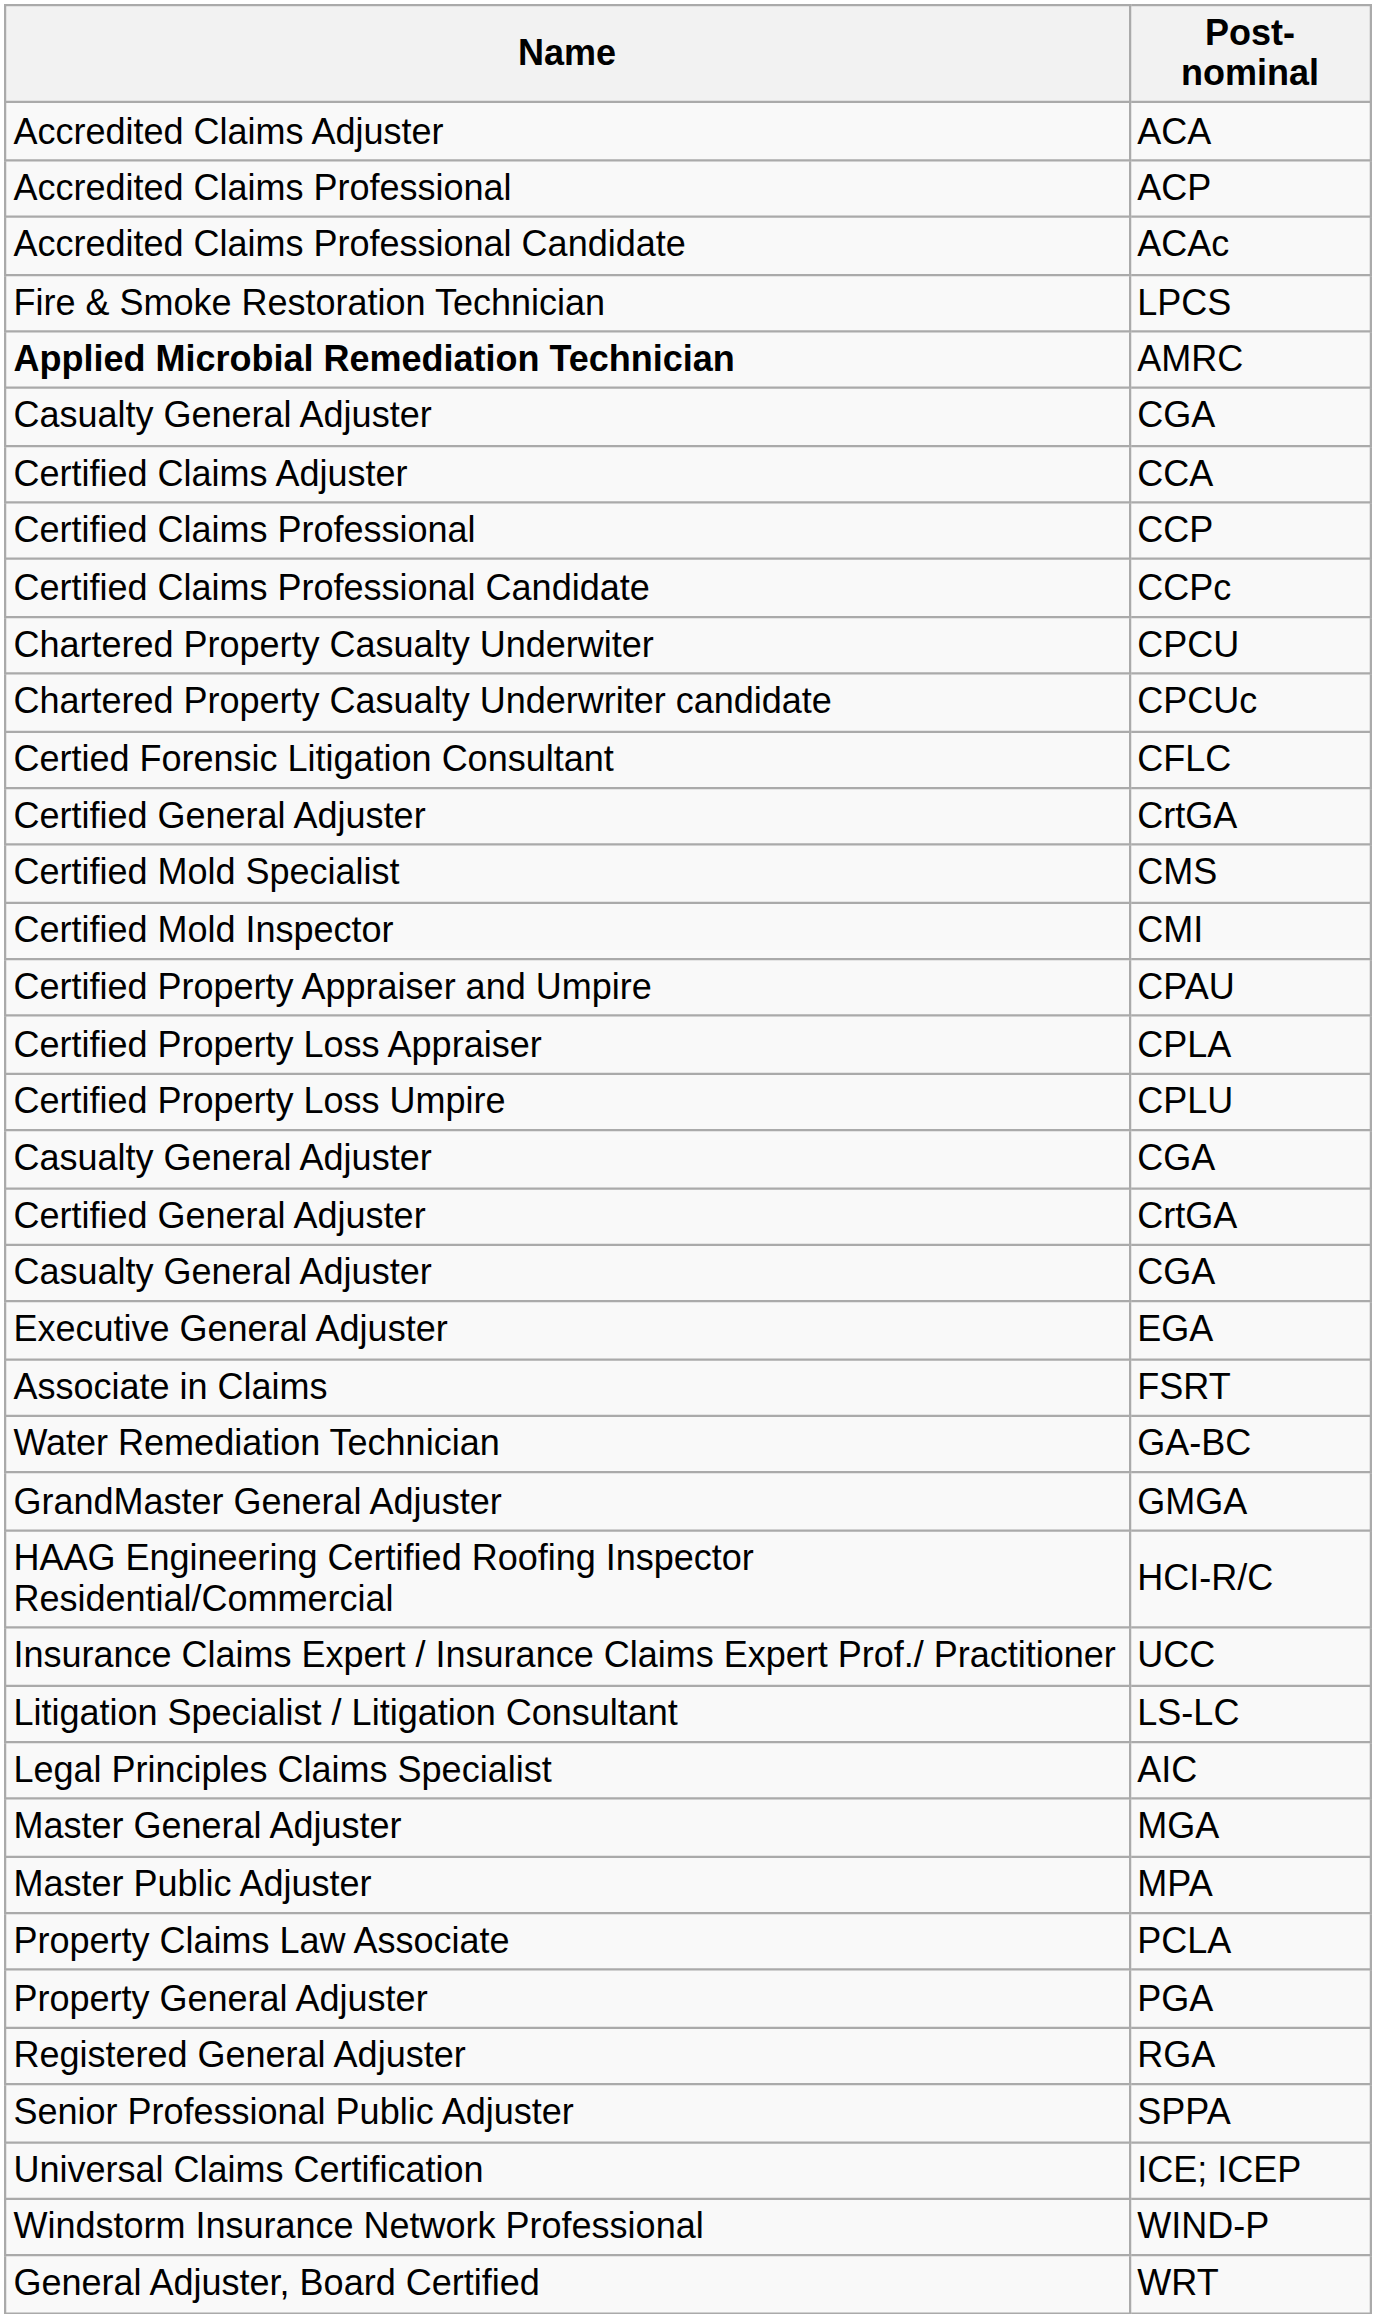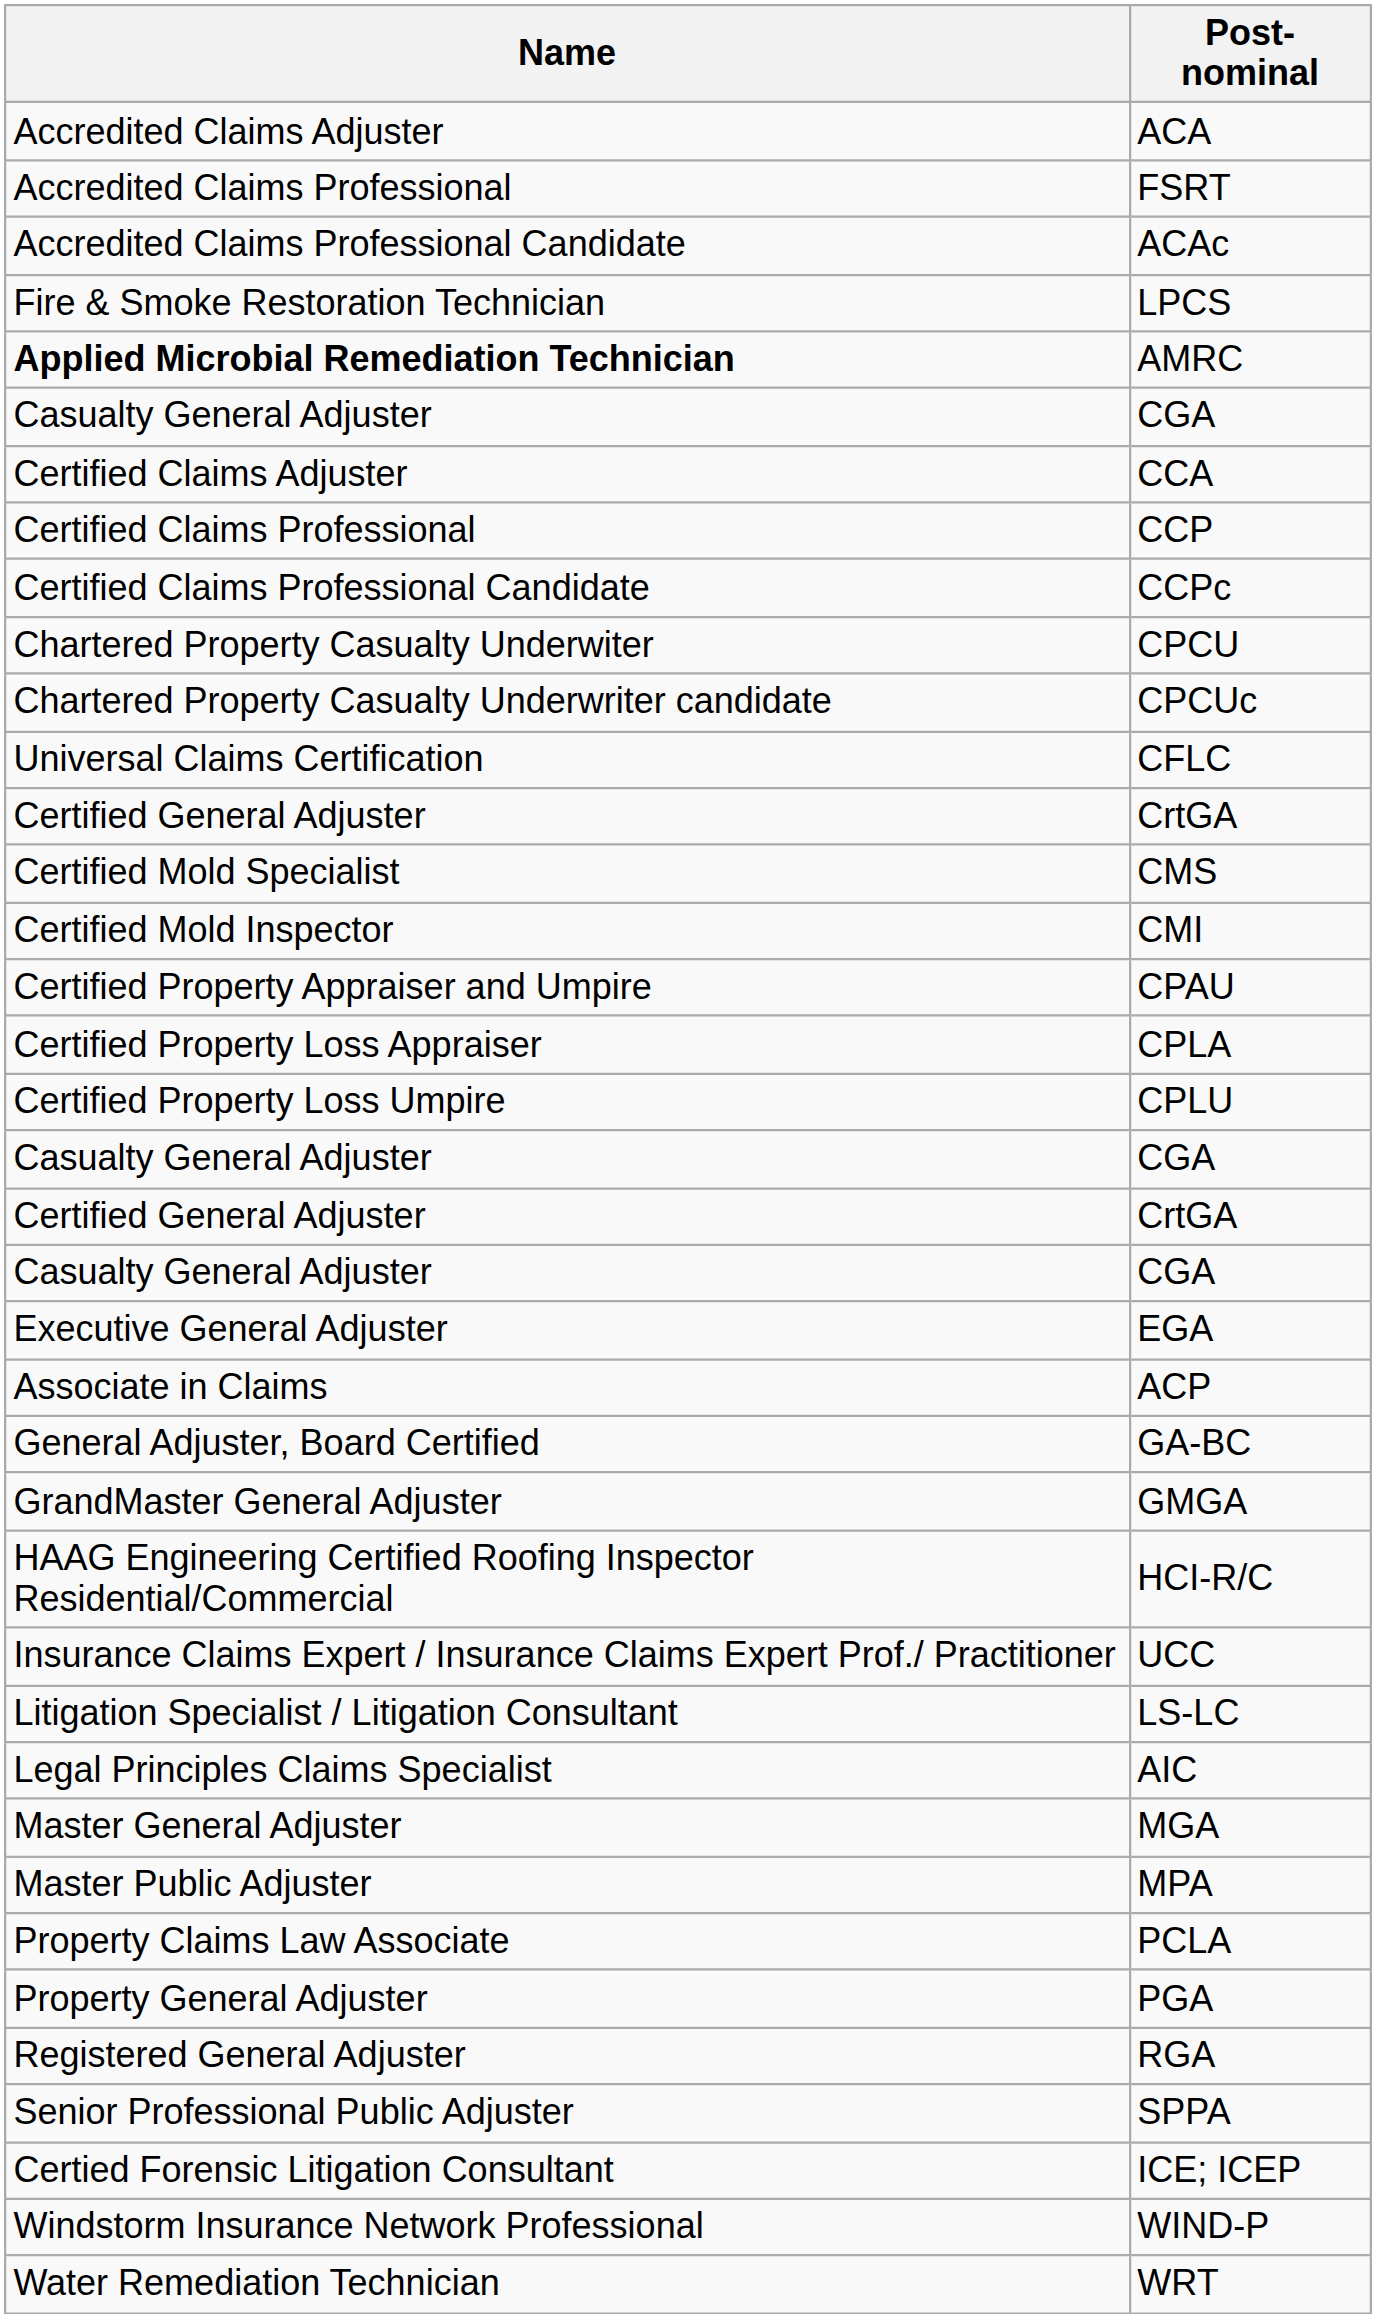(1174, 187) ACP -> (1184, 187) FSRT
(314, 758) Certied Forensic Litigation Consultant -> (248, 758) Universal Claims Certification
(1184, 1386) FSRT -> (1174, 1386) ACP
(257, 1443) Water Remediation Technician -> (277, 1443) General Adjuster, Board Certified
(248, 2169) Universal Claims Certification -> (314, 2169) Certied Forensic Litigation Consultant
(277, 2283) General Adjuster, Board Certified -> (257, 2283) Water Remediation Technician
